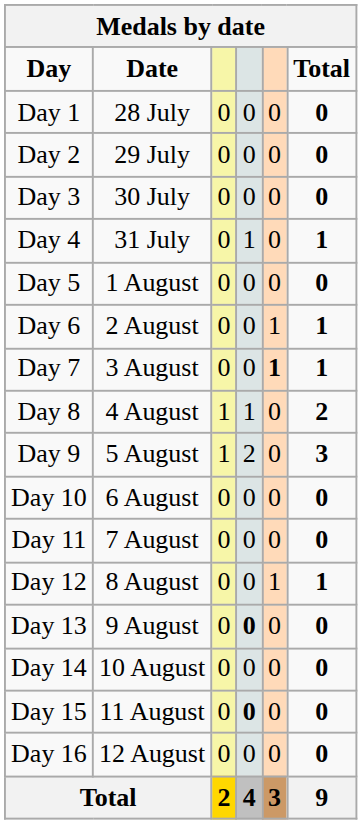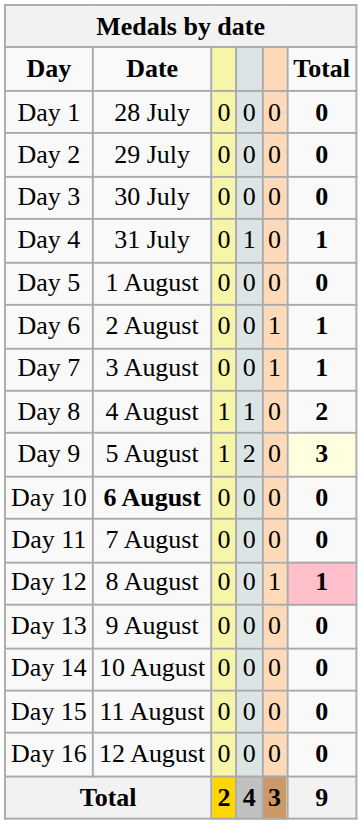(275, 368) bold -> (275, 368) normal
(322, 454) no background -> (322, 454) lightyellow background
(152, 496) normal -> (152, 496) bold
(322, 582) no background -> (322, 582) pink background
(249, 625) bold -> (249, 625) normal
(249, 711) bold -> (249, 711) normal
